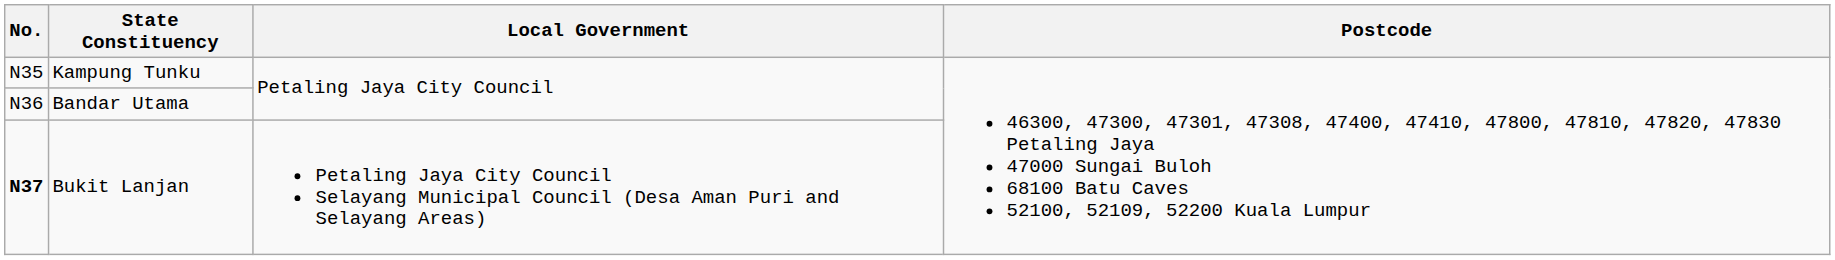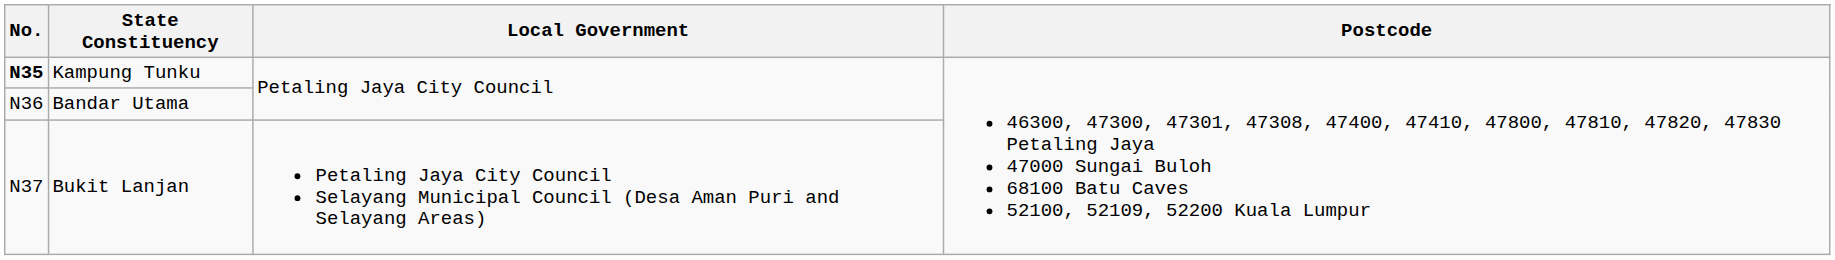(26, 73) normal -> (26, 73) bold
(26, 187) bold -> (26, 187) normal
